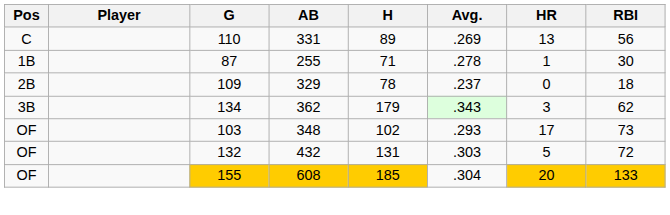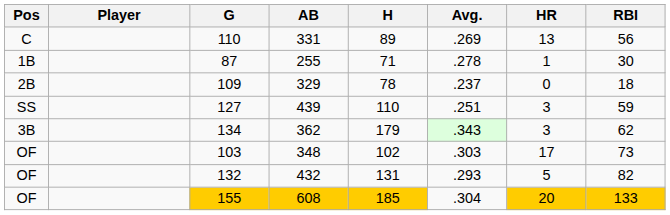+ row: (229, 107)
(467, 130) .293 -> (467, 152) .303
(467, 152) .303 -> (467, 175) .293
(626, 152) 72 -> (626, 175) 82
